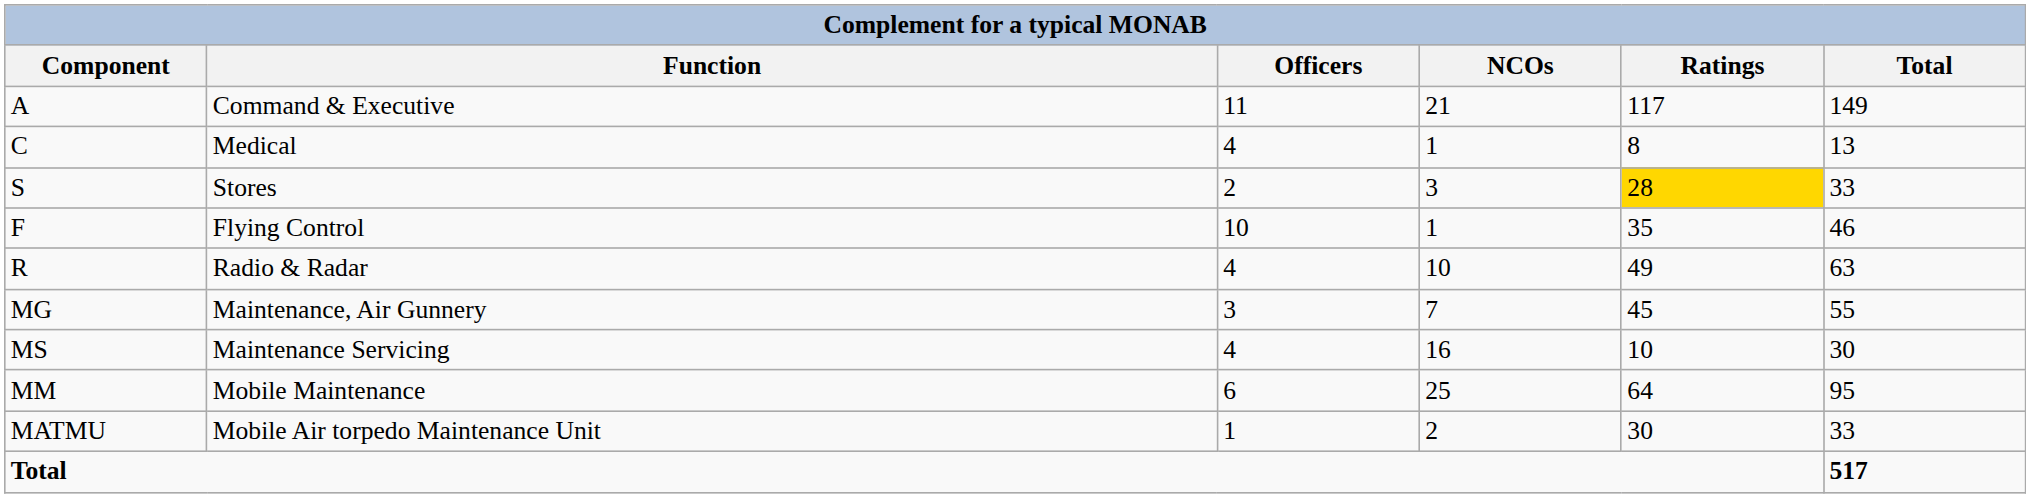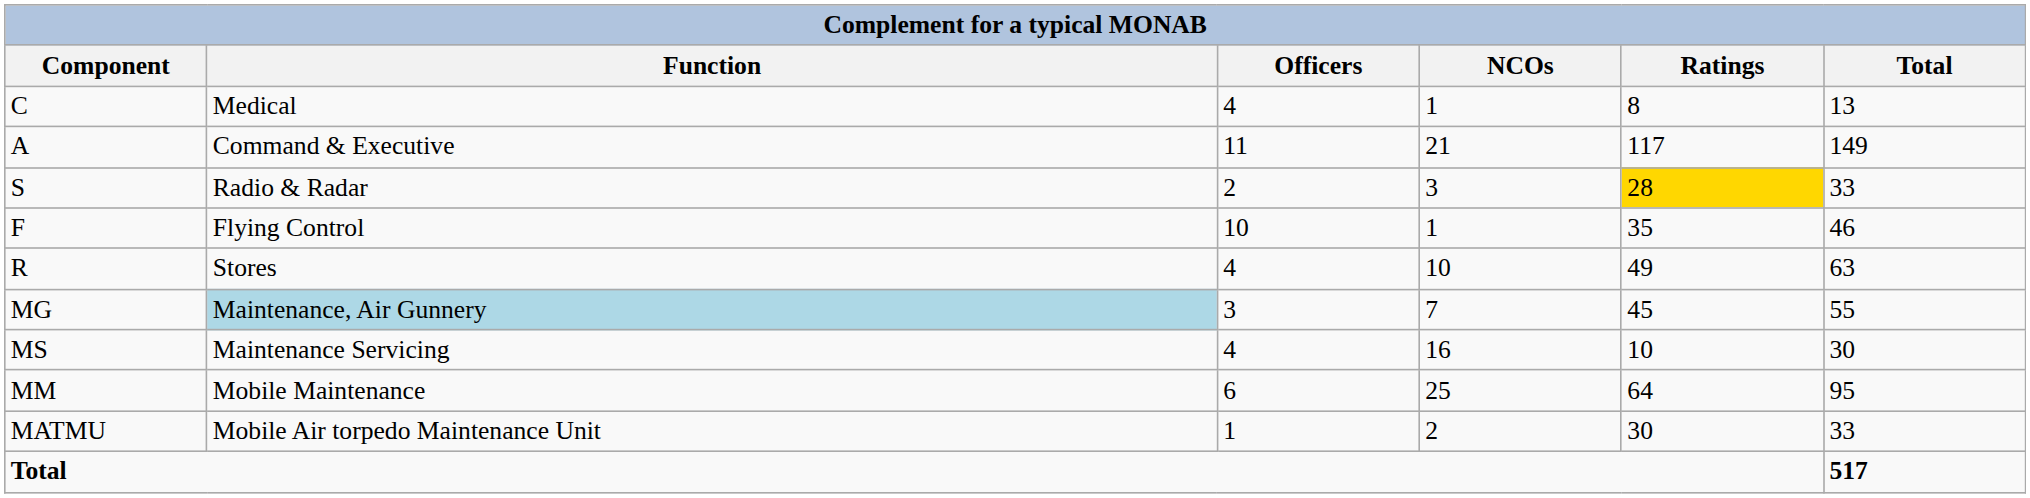rows swapped: (20, 106) <-> (19, 146)
(245, 187) Stores -> (290, 187) Radio & Radar
(290, 268) Radio & Radar -> (245, 268) Stores
(350, 308) no background -> (350, 308) lightblue background
